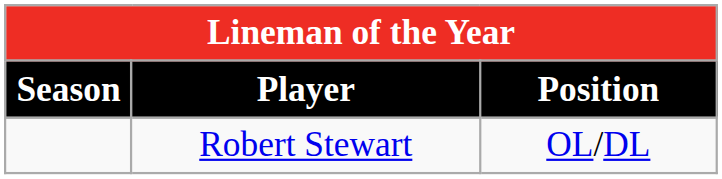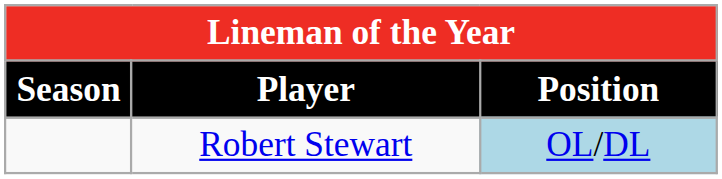(598, 144) no background -> (598, 144) lightblue background
